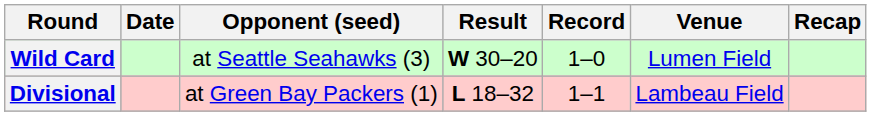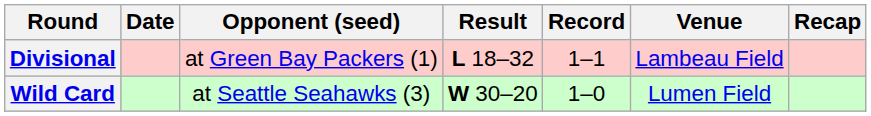rows swapped: (63, 57) <-> (63, 93)
